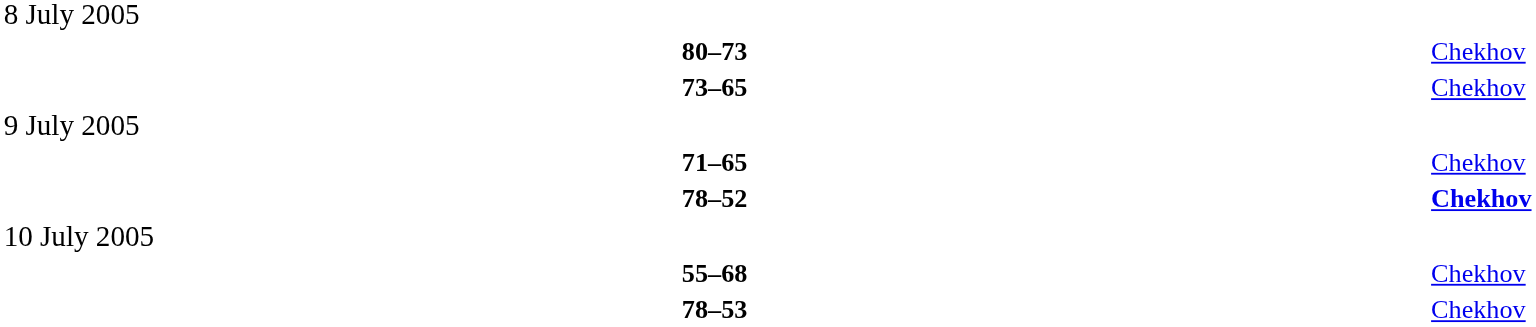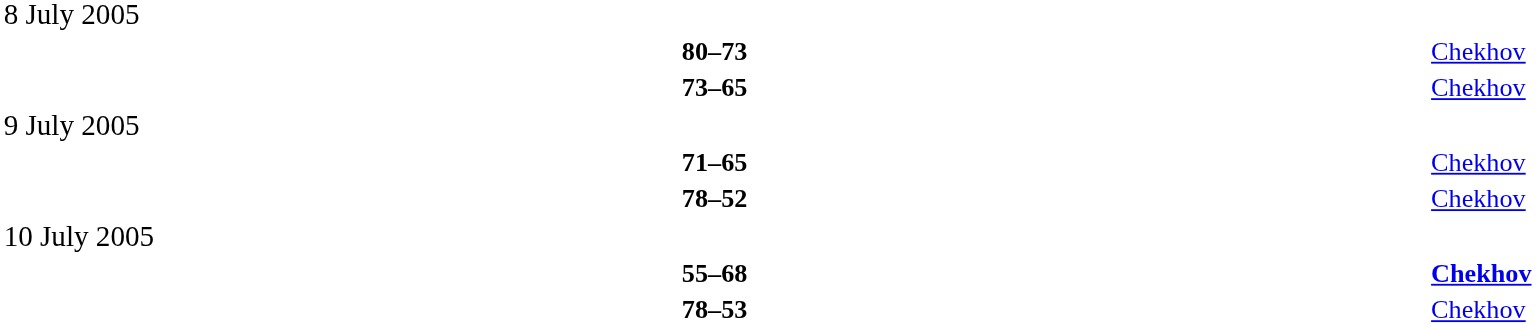(1481, 198) bold -> (1478, 198) normal
(1478, 273) normal -> (1481, 273) bold
